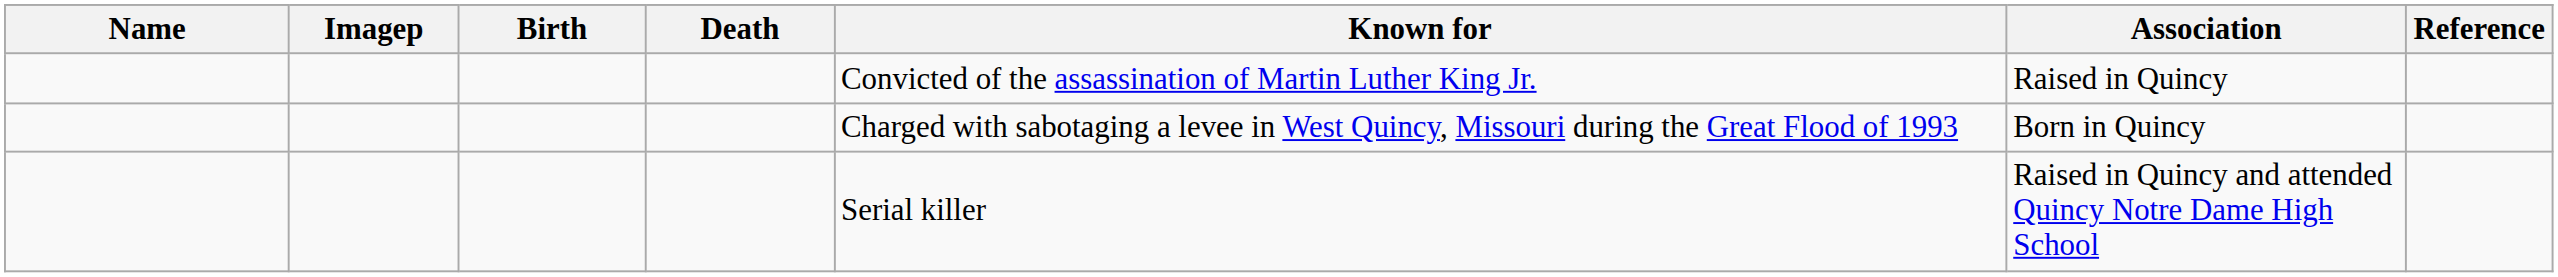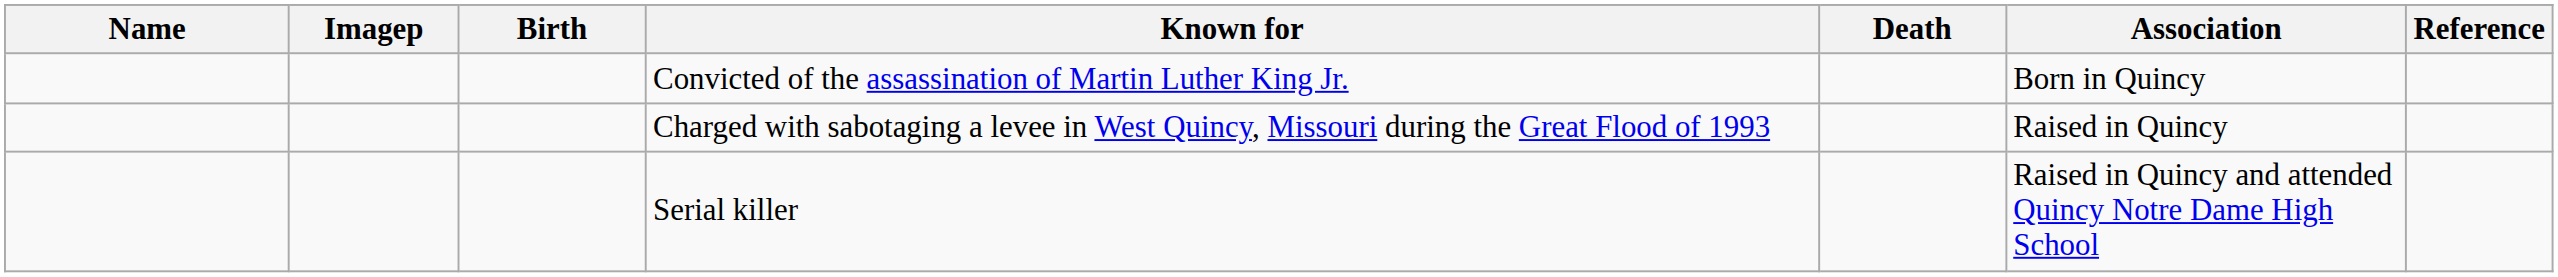columns swapped: (740, 28) <-> (1420, 28)
(2120, 77) Raised in Quincy -> (2109, 77) Born in Quincy
(2109, 126) Born in Quincy -> (2120, 126) Raised in Quincy
